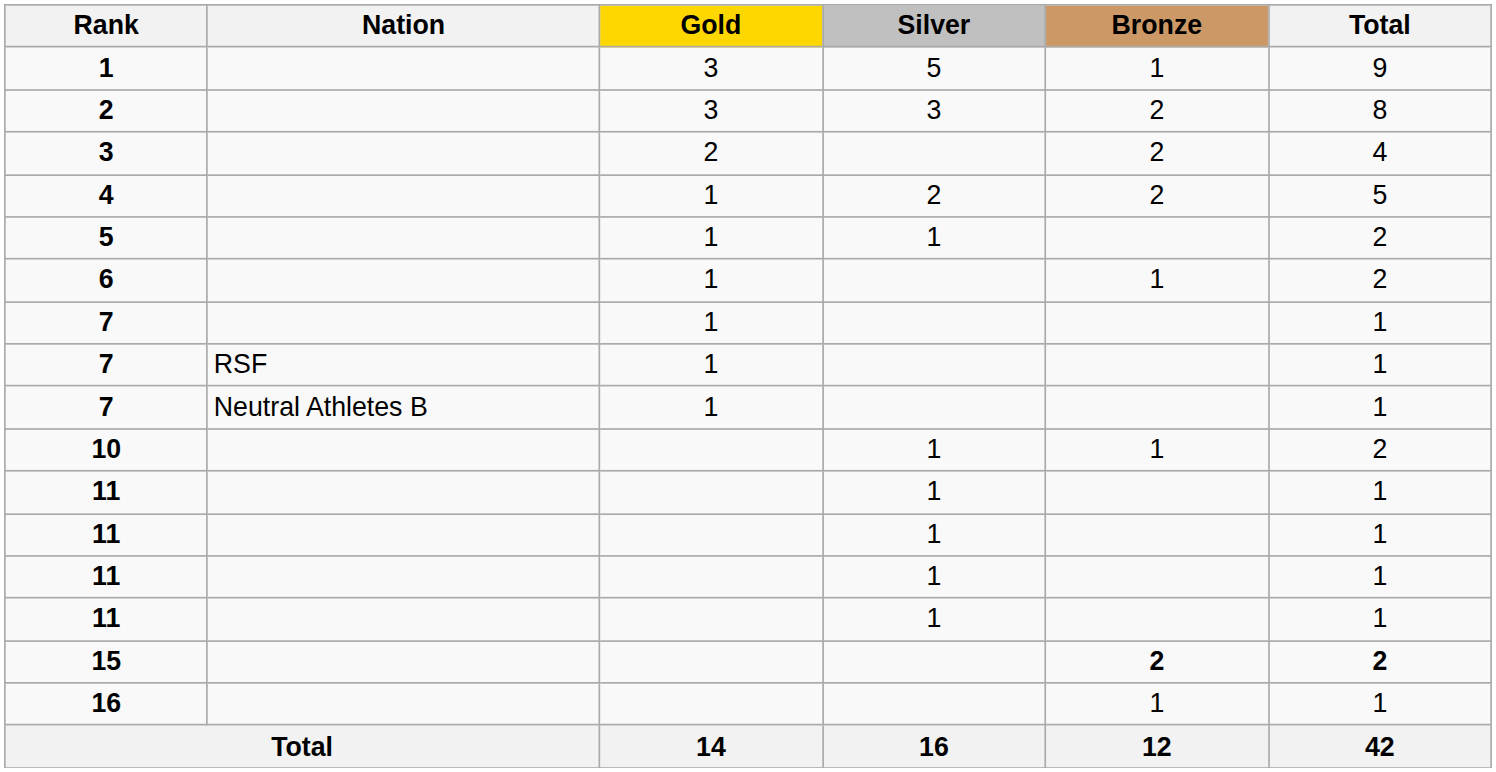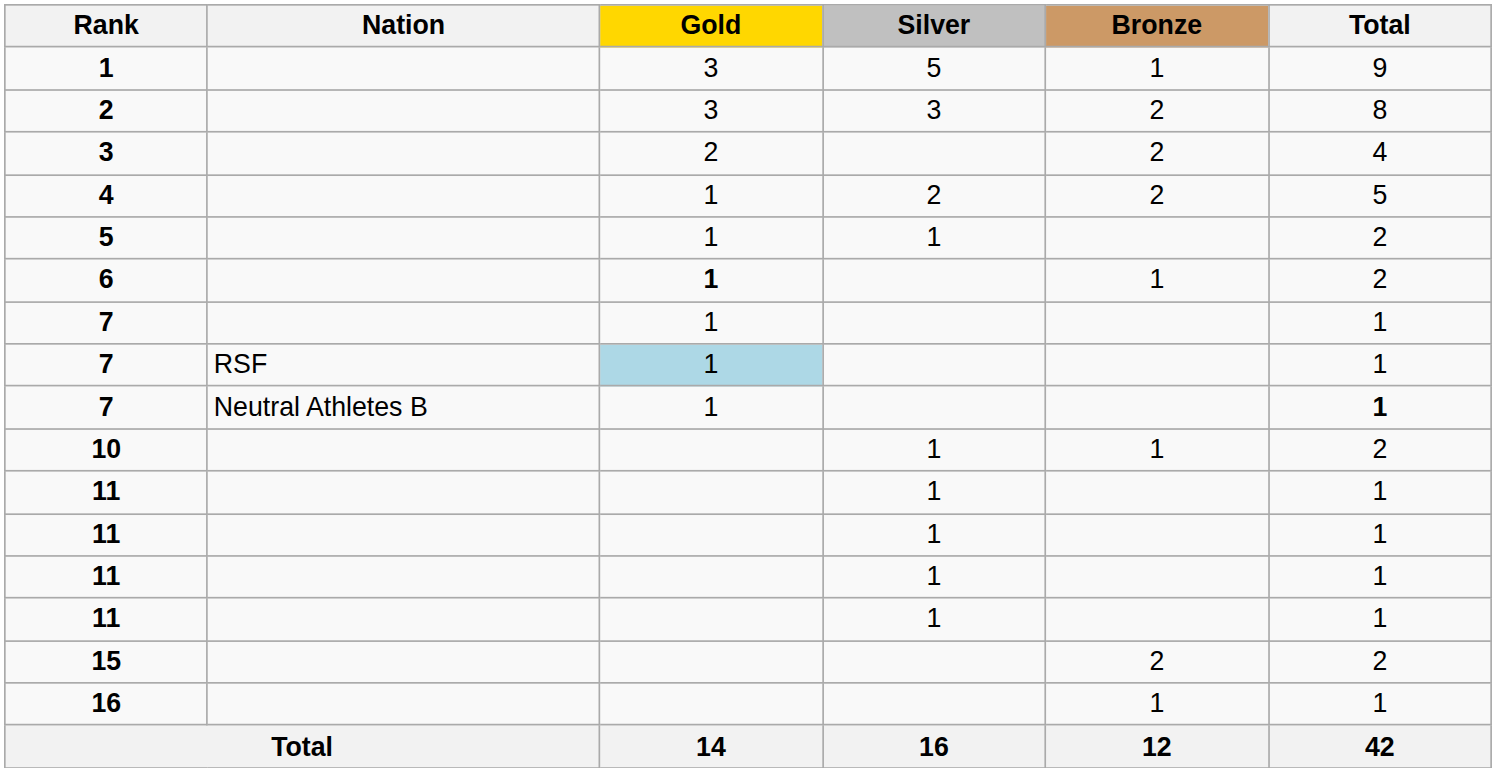(711, 279) normal -> (711, 279) bold
(711, 364) no background -> (711, 364) lightblue background
(1380, 407) normal -> (1380, 407) bold
(1157, 661) bold -> (1157, 661) normal
(1380, 661) bold -> (1380, 661) normal
